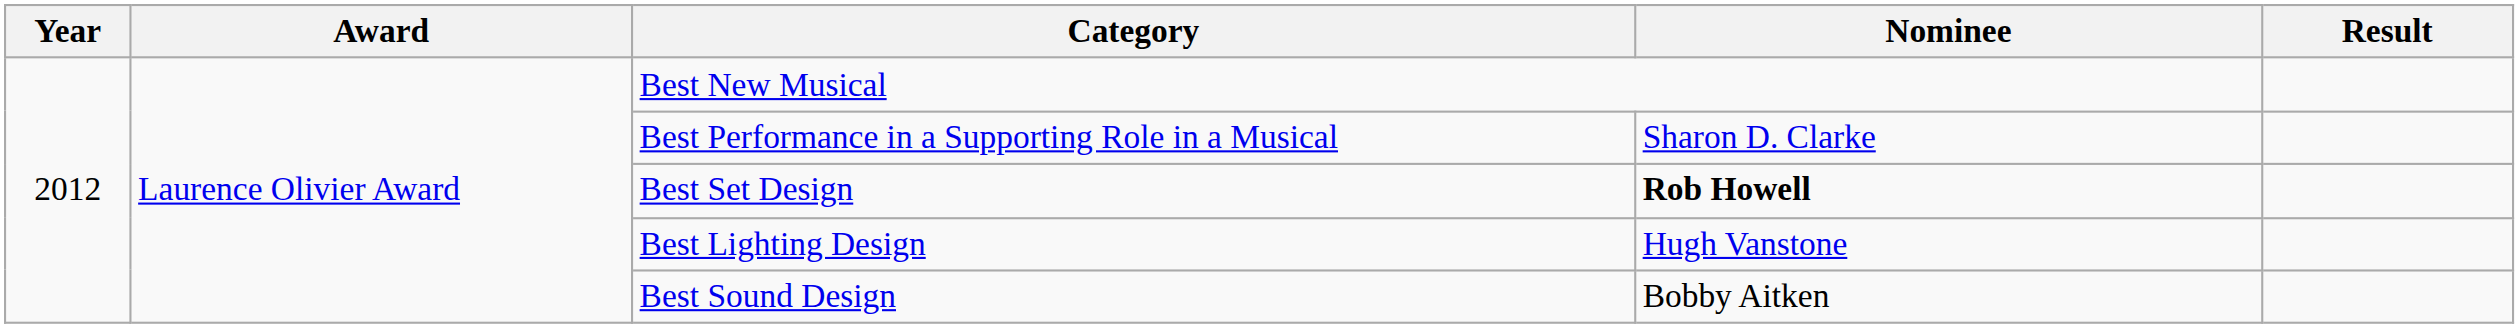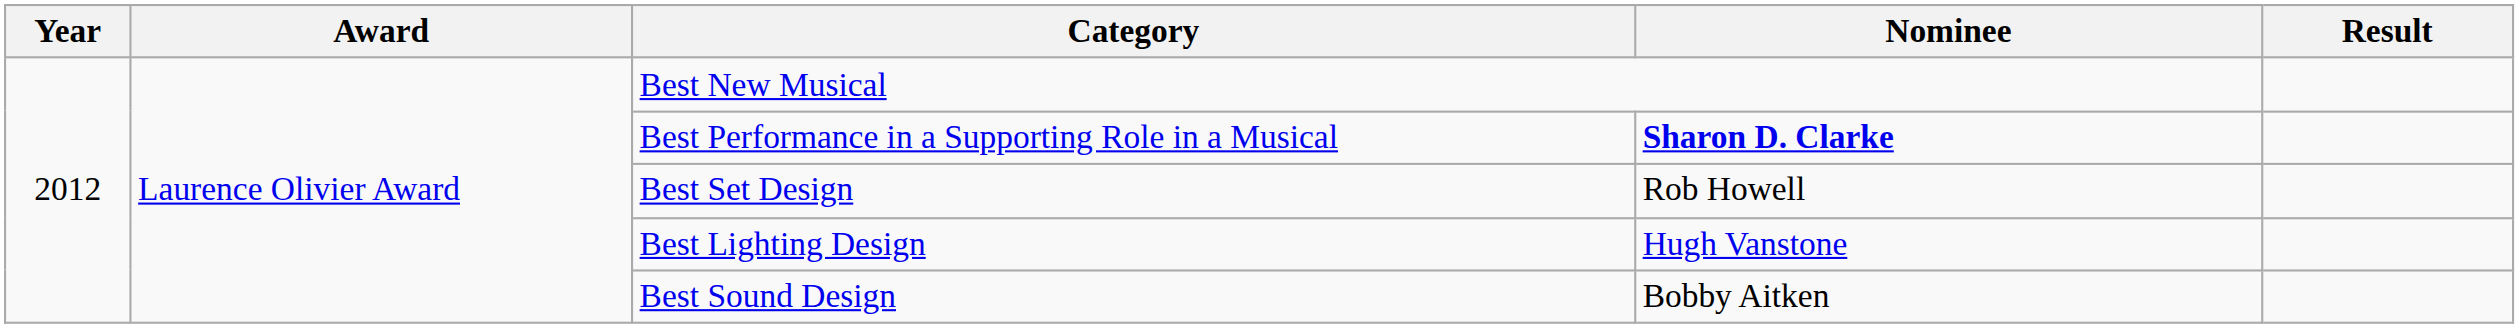(1759, 137) normal -> (1768, 137) bold
(1727, 190) bold -> (1724, 190) normal
